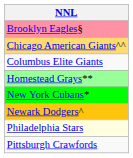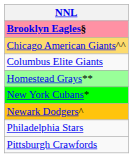(45, 29) normal -> (46, 29) bold
(45, 128) lightyellow background -> (45, 128) no background
